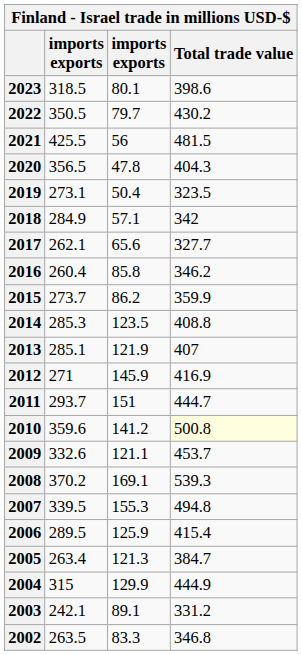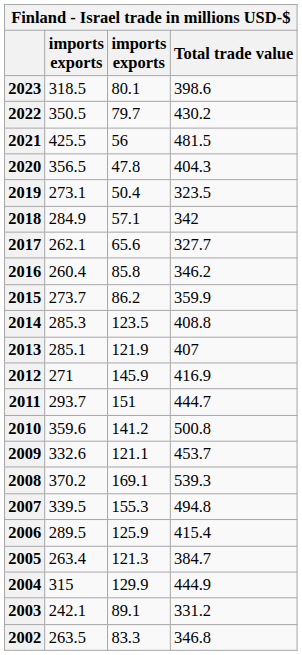(192, 428) lightyellow background -> (192, 428) no background
